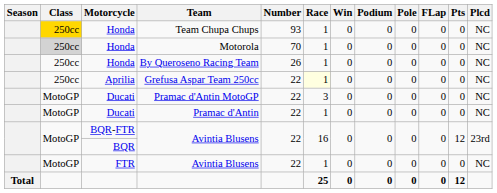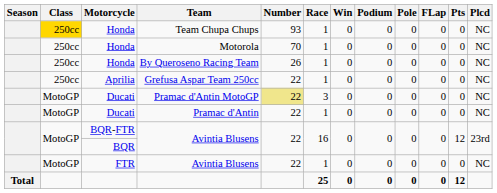(67, 46) lightgrey background -> (67, 46) no background
(326, 79) lightyellow background -> (326, 79) no background
(296, 96) no background -> (296, 96) khaki background
